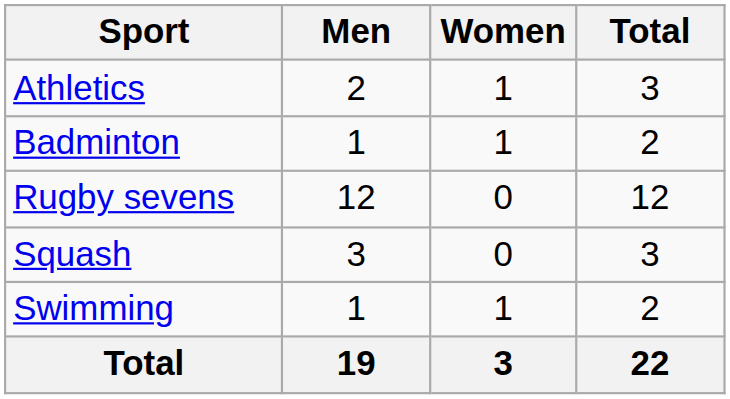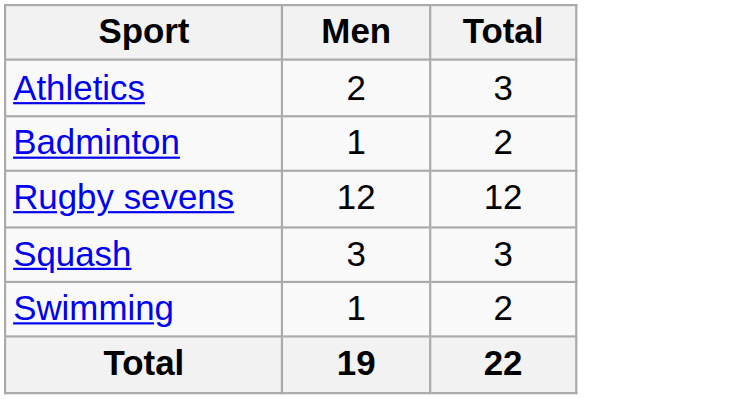- column: (503, 32)
